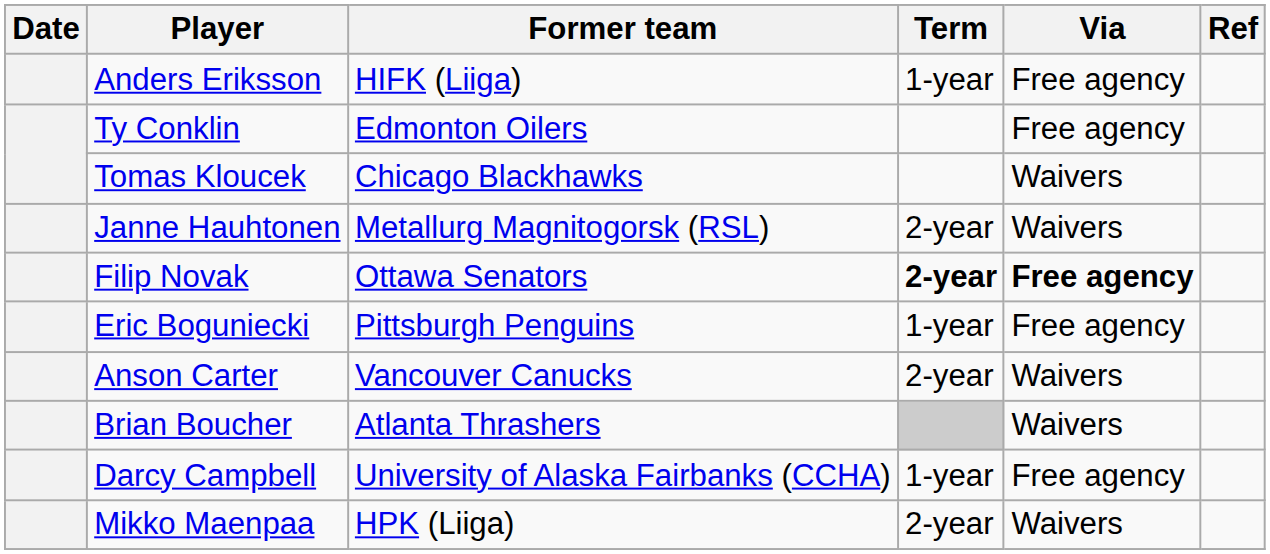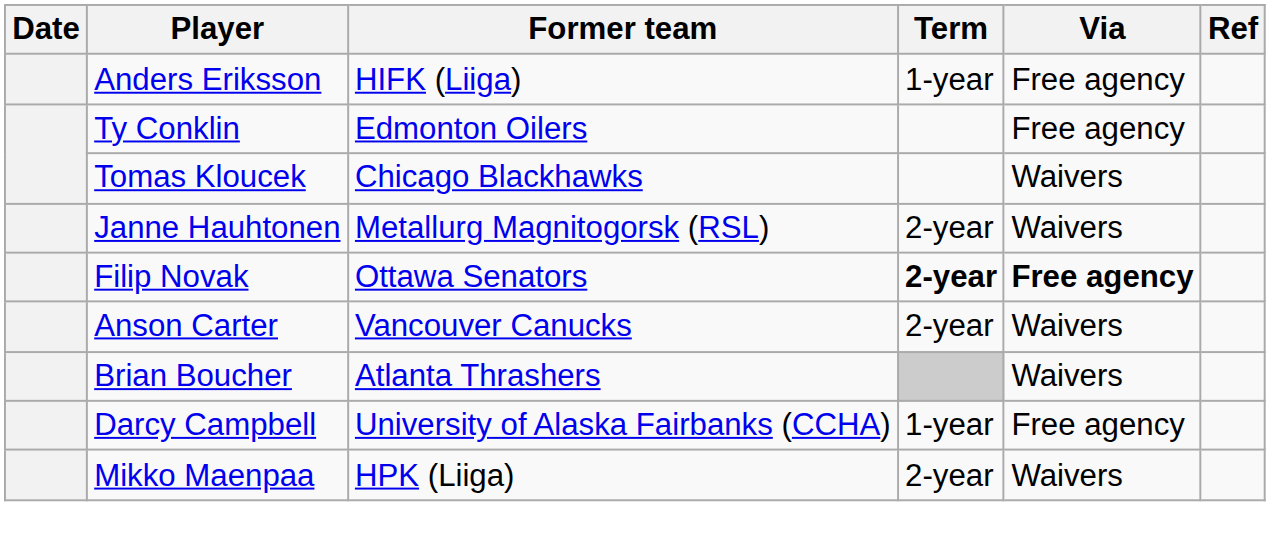- row: (202, 326)
